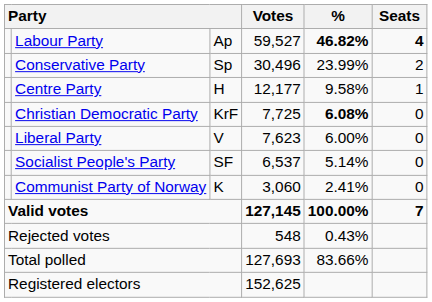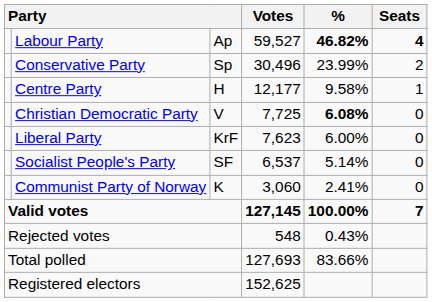(226, 114) KrF -> (219, 114) V
(219, 138) V -> (226, 138) KrF
